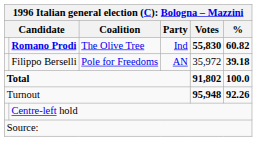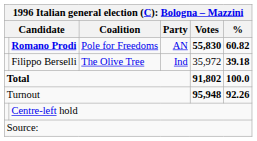(113, 45) The Olive Tree -> (120, 45) Pole for Freedoms
(181, 45) Ind -> (180, 45) AN
(120, 62) Pole for Freedoms -> (113, 62) The Olive Tree
(180, 62) AN -> (181, 62) Ind
